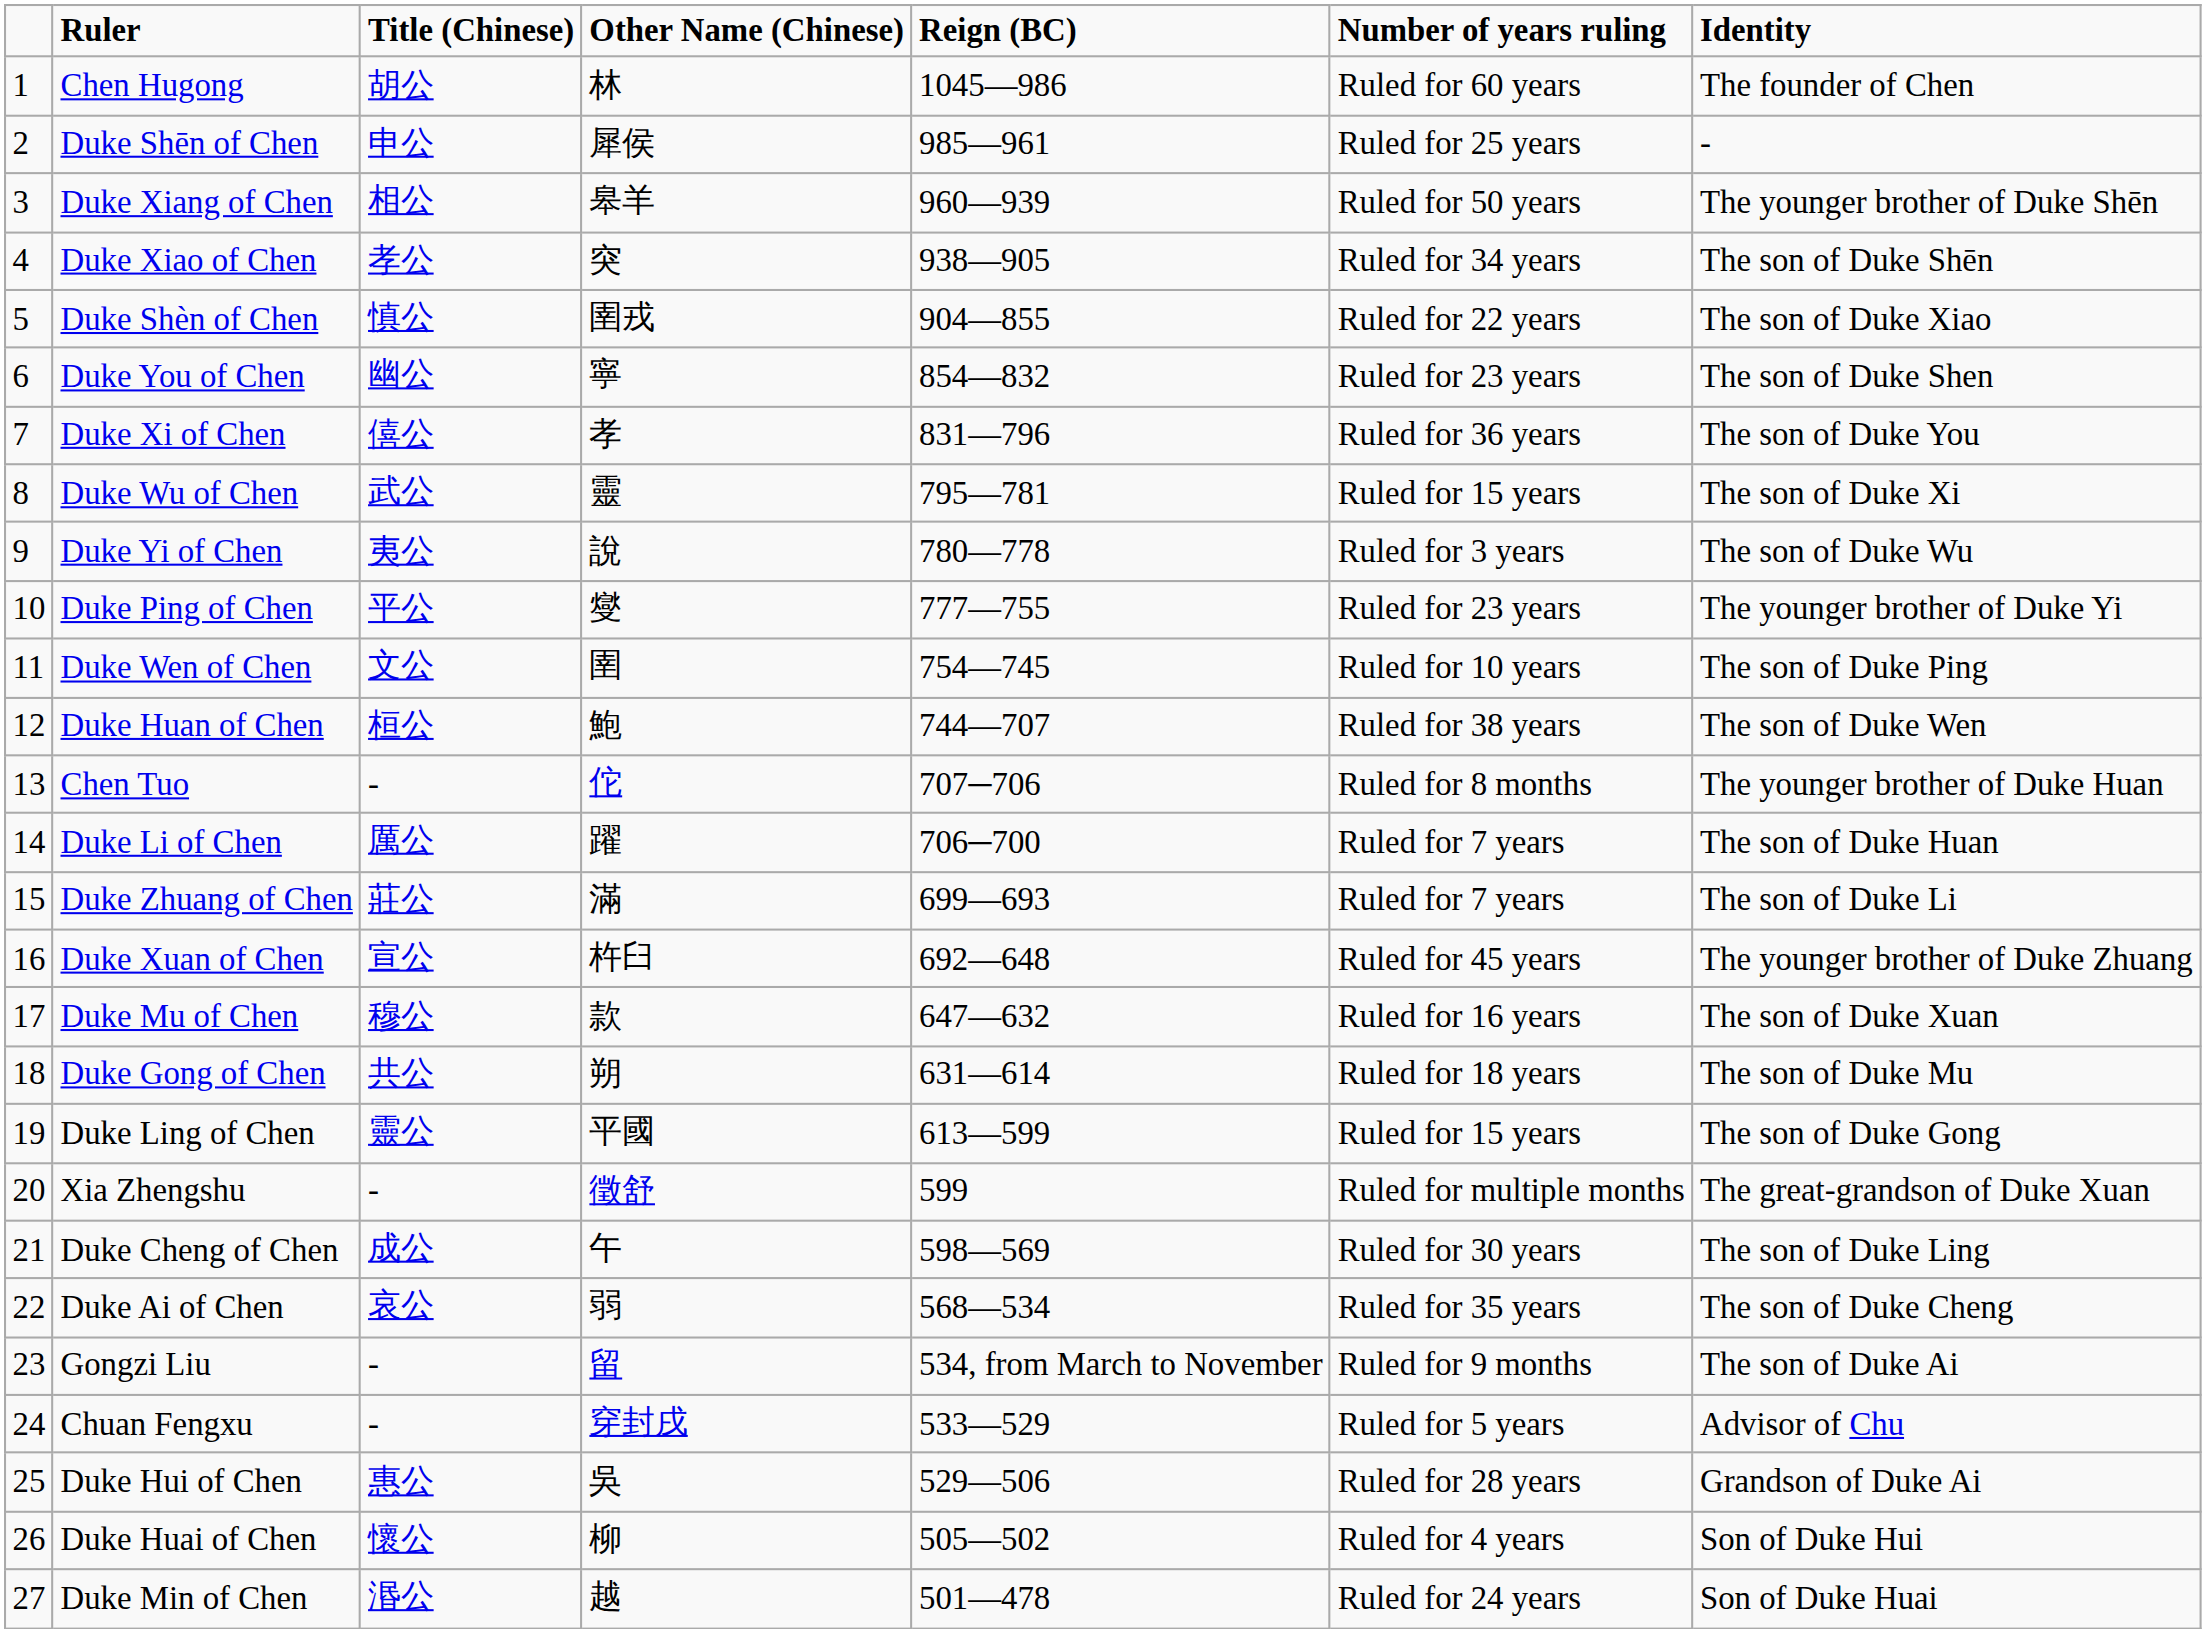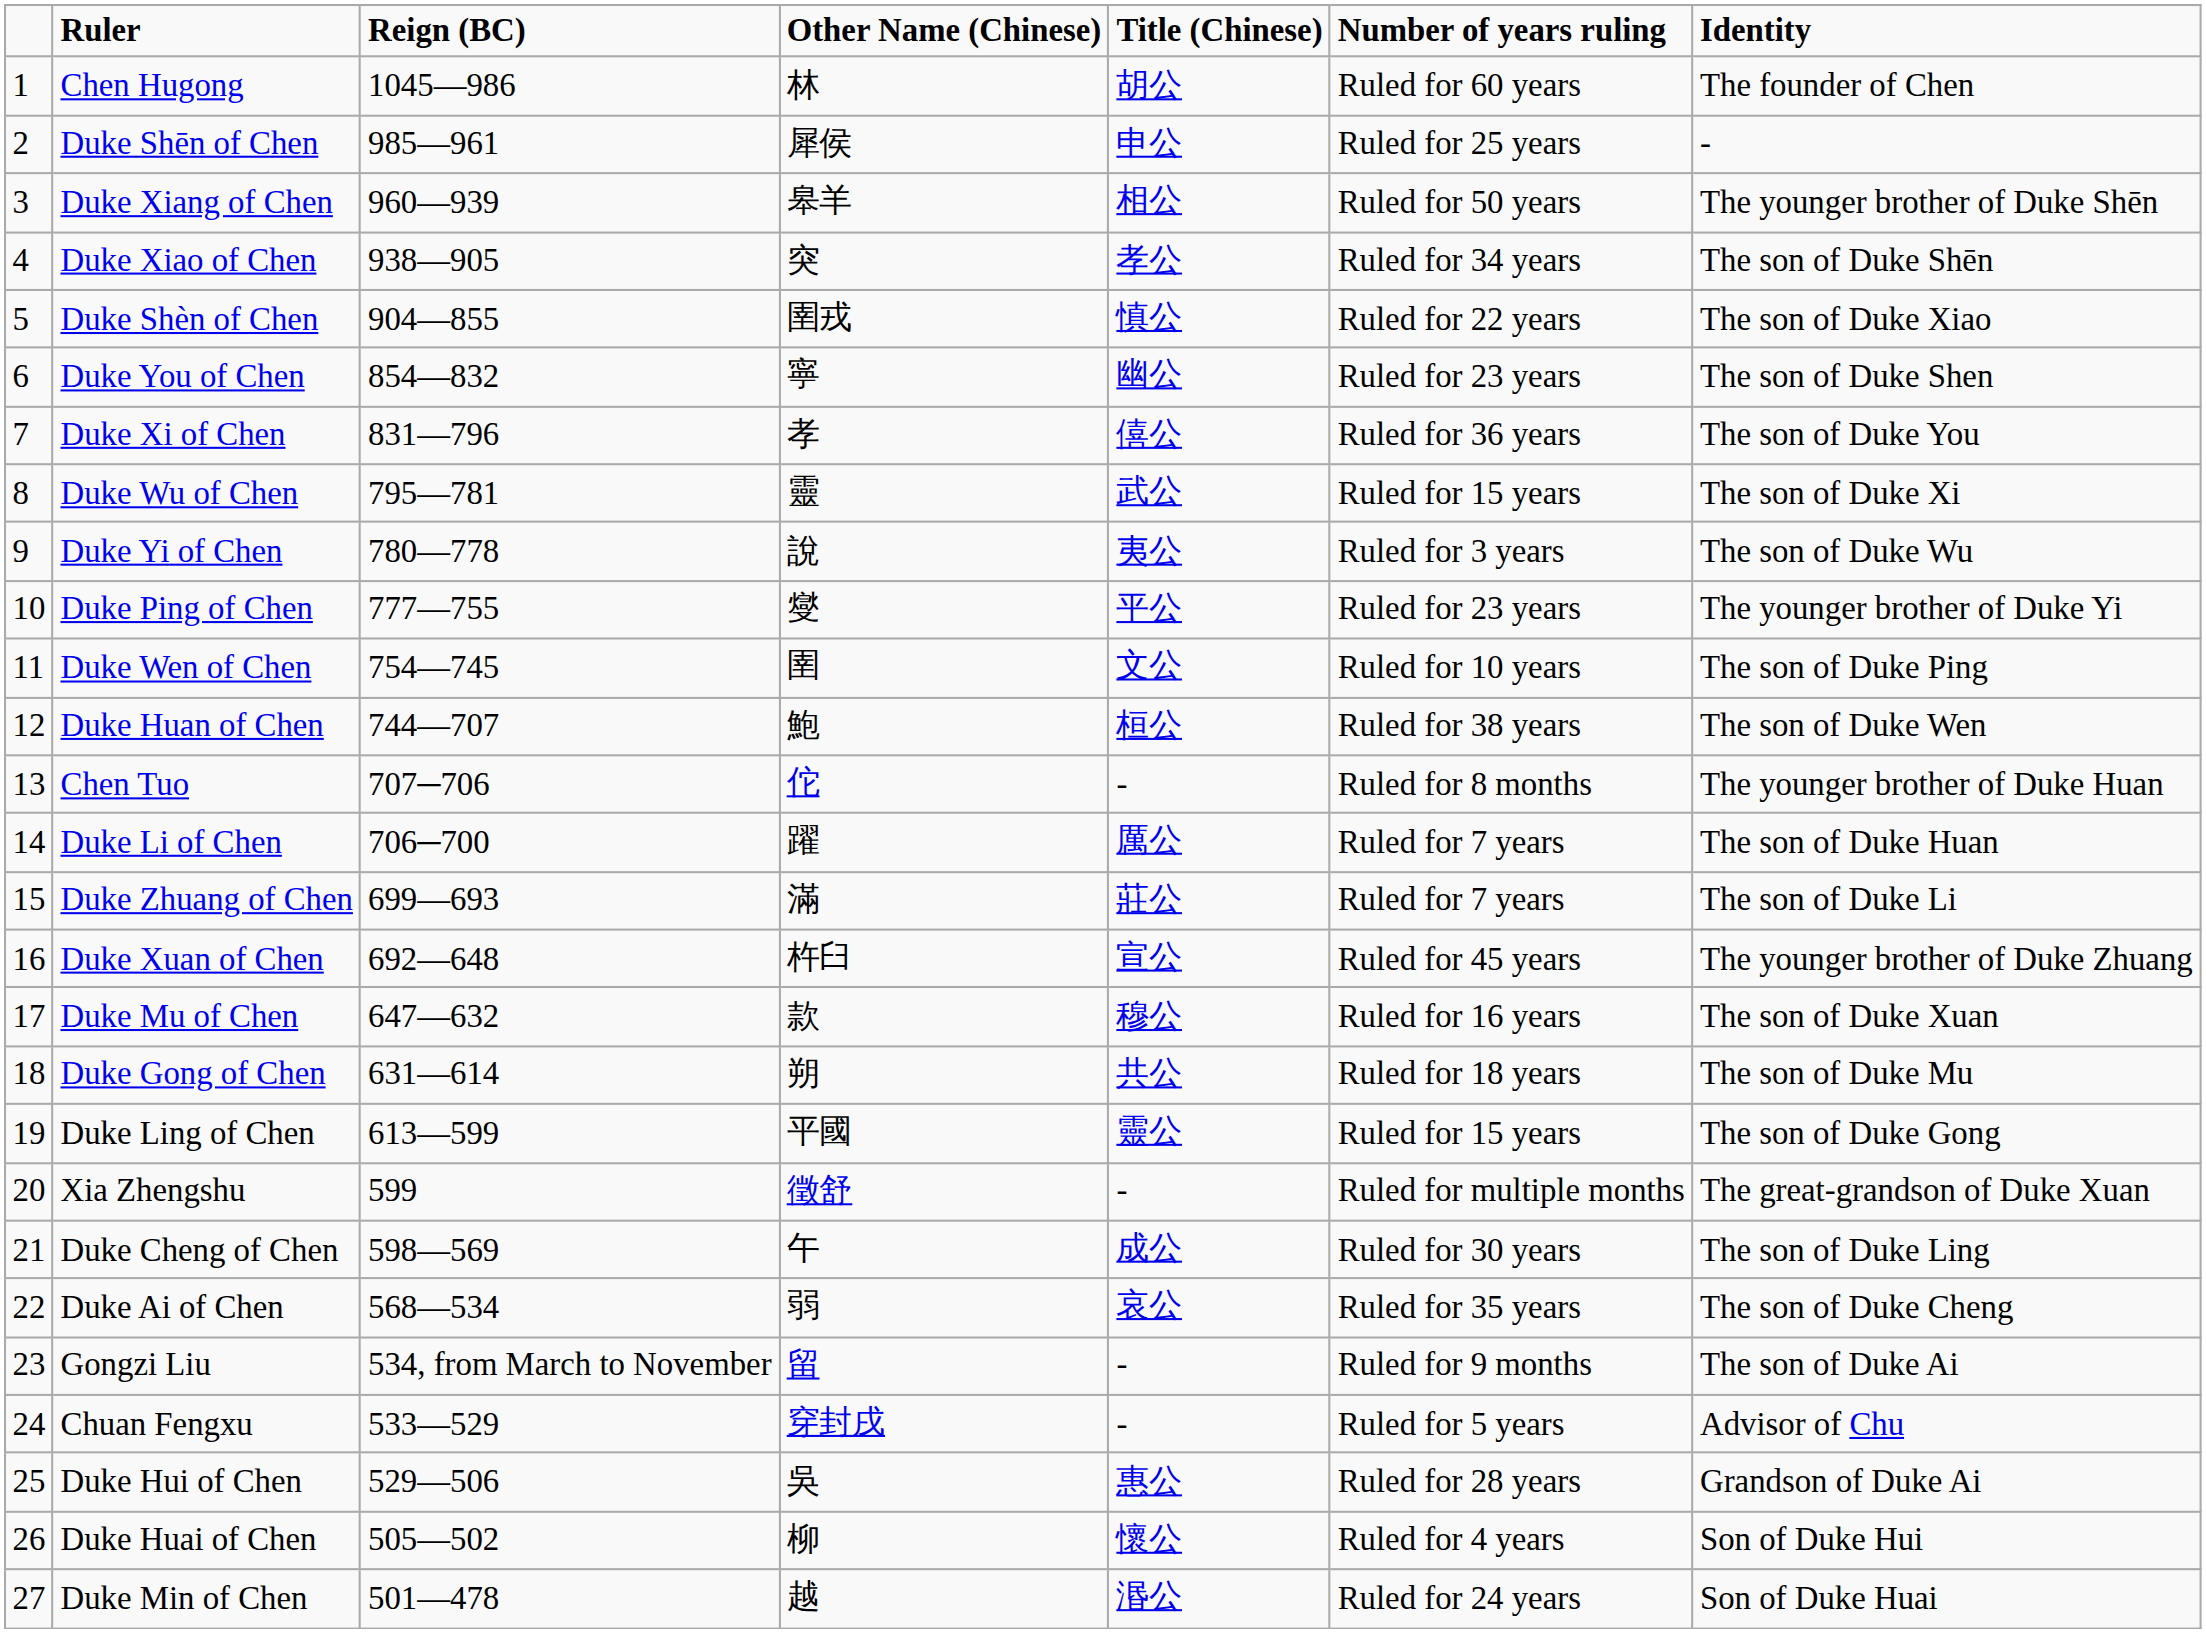columns swapped: (471, 30) <-> (998, 30)
